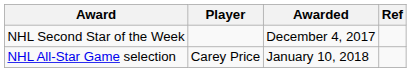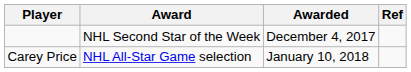columns swapped: (225, 15) <-> (96, 15)
